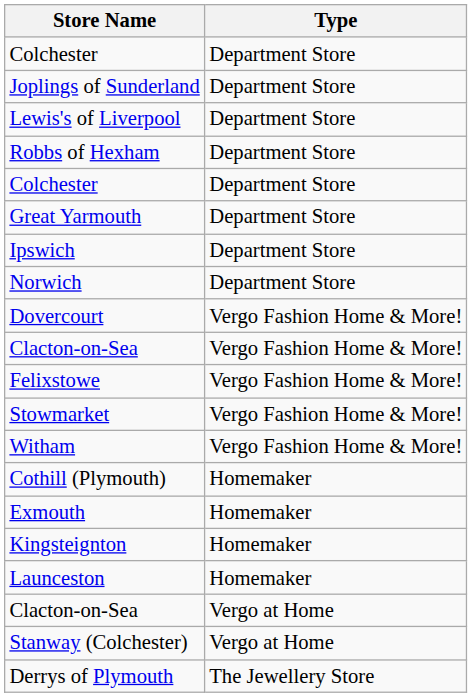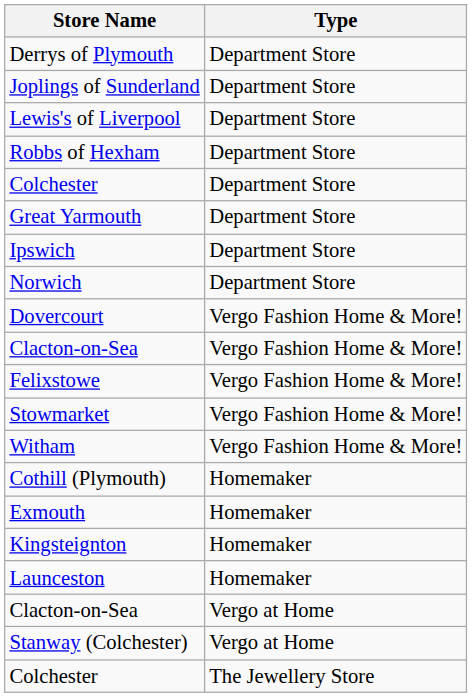(54, 53) Colchester -> (91, 53) Derrys of Plymouth
(91, 675) Derrys of Plymouth -> (54, 675) Colchester
